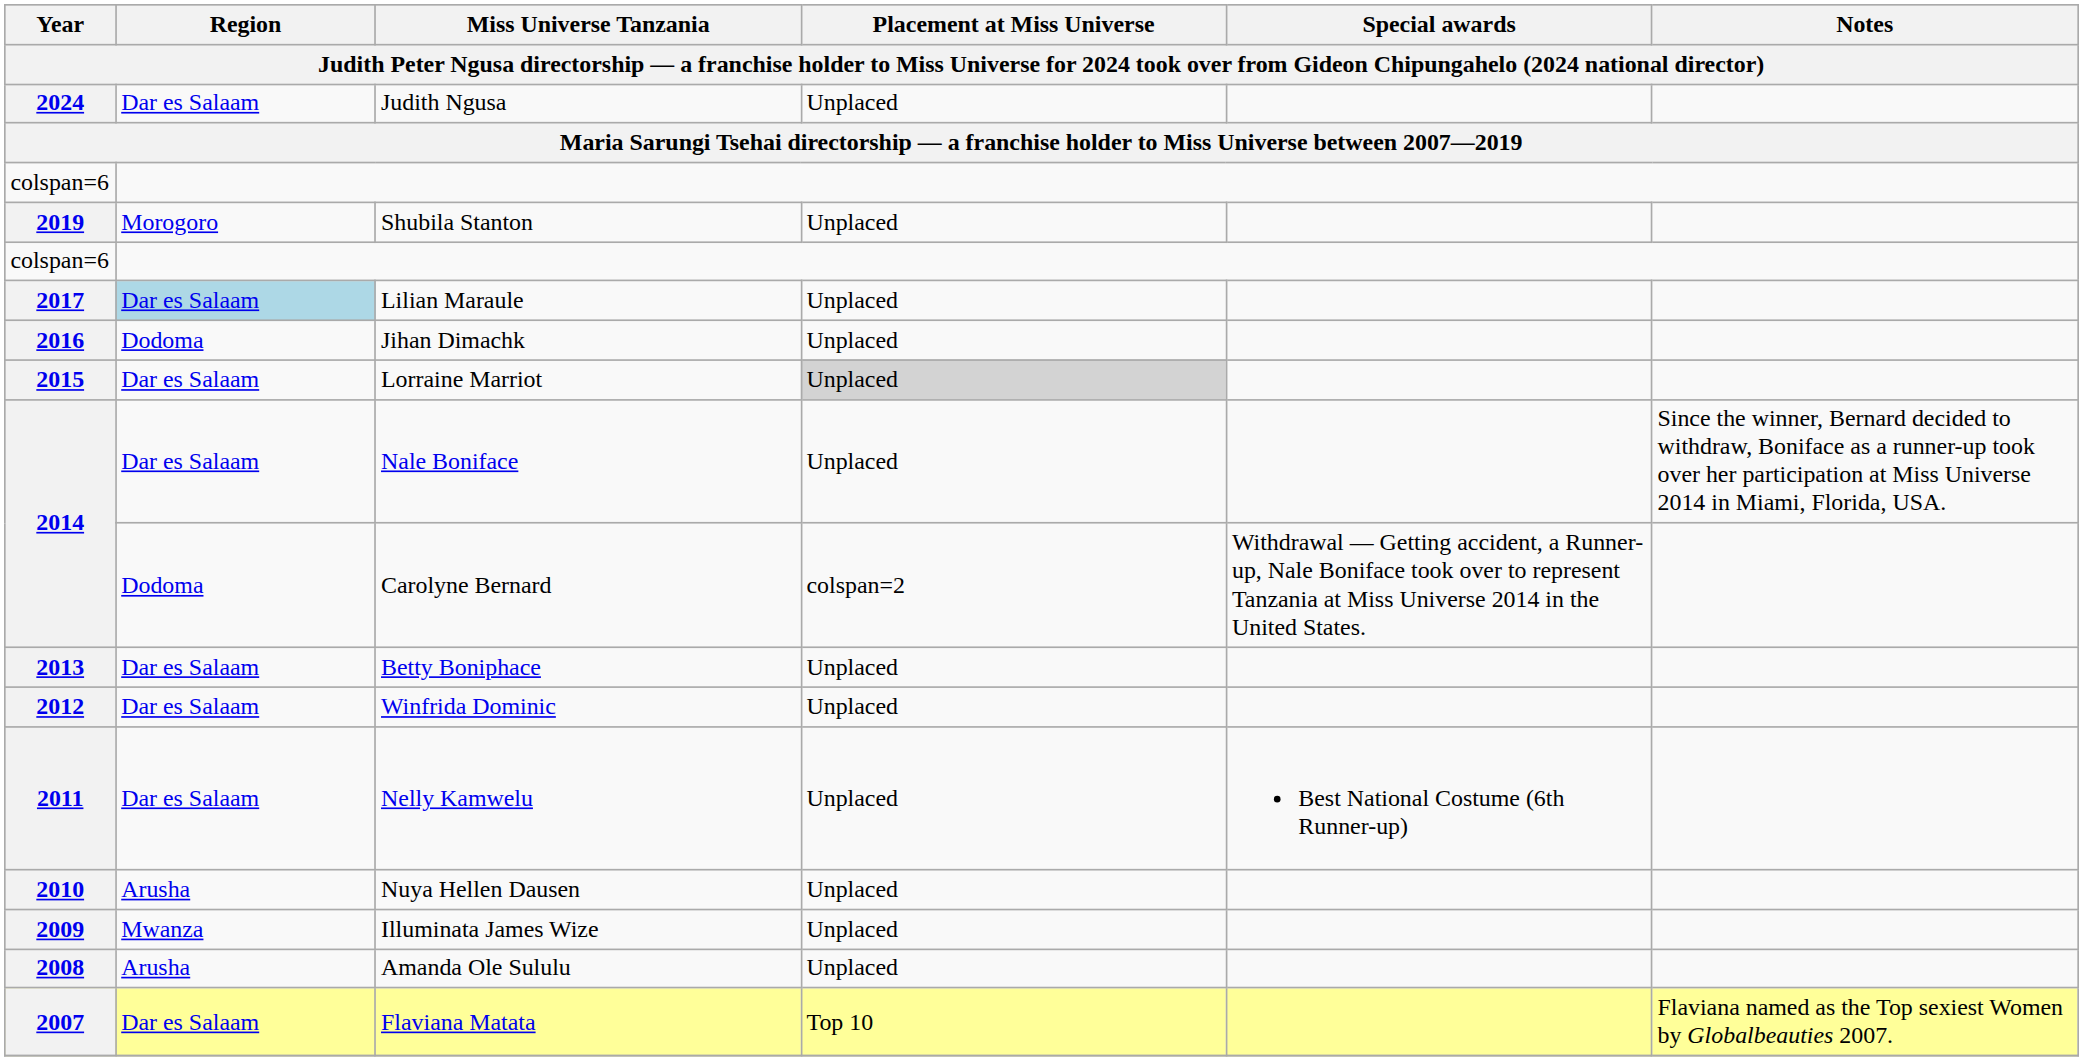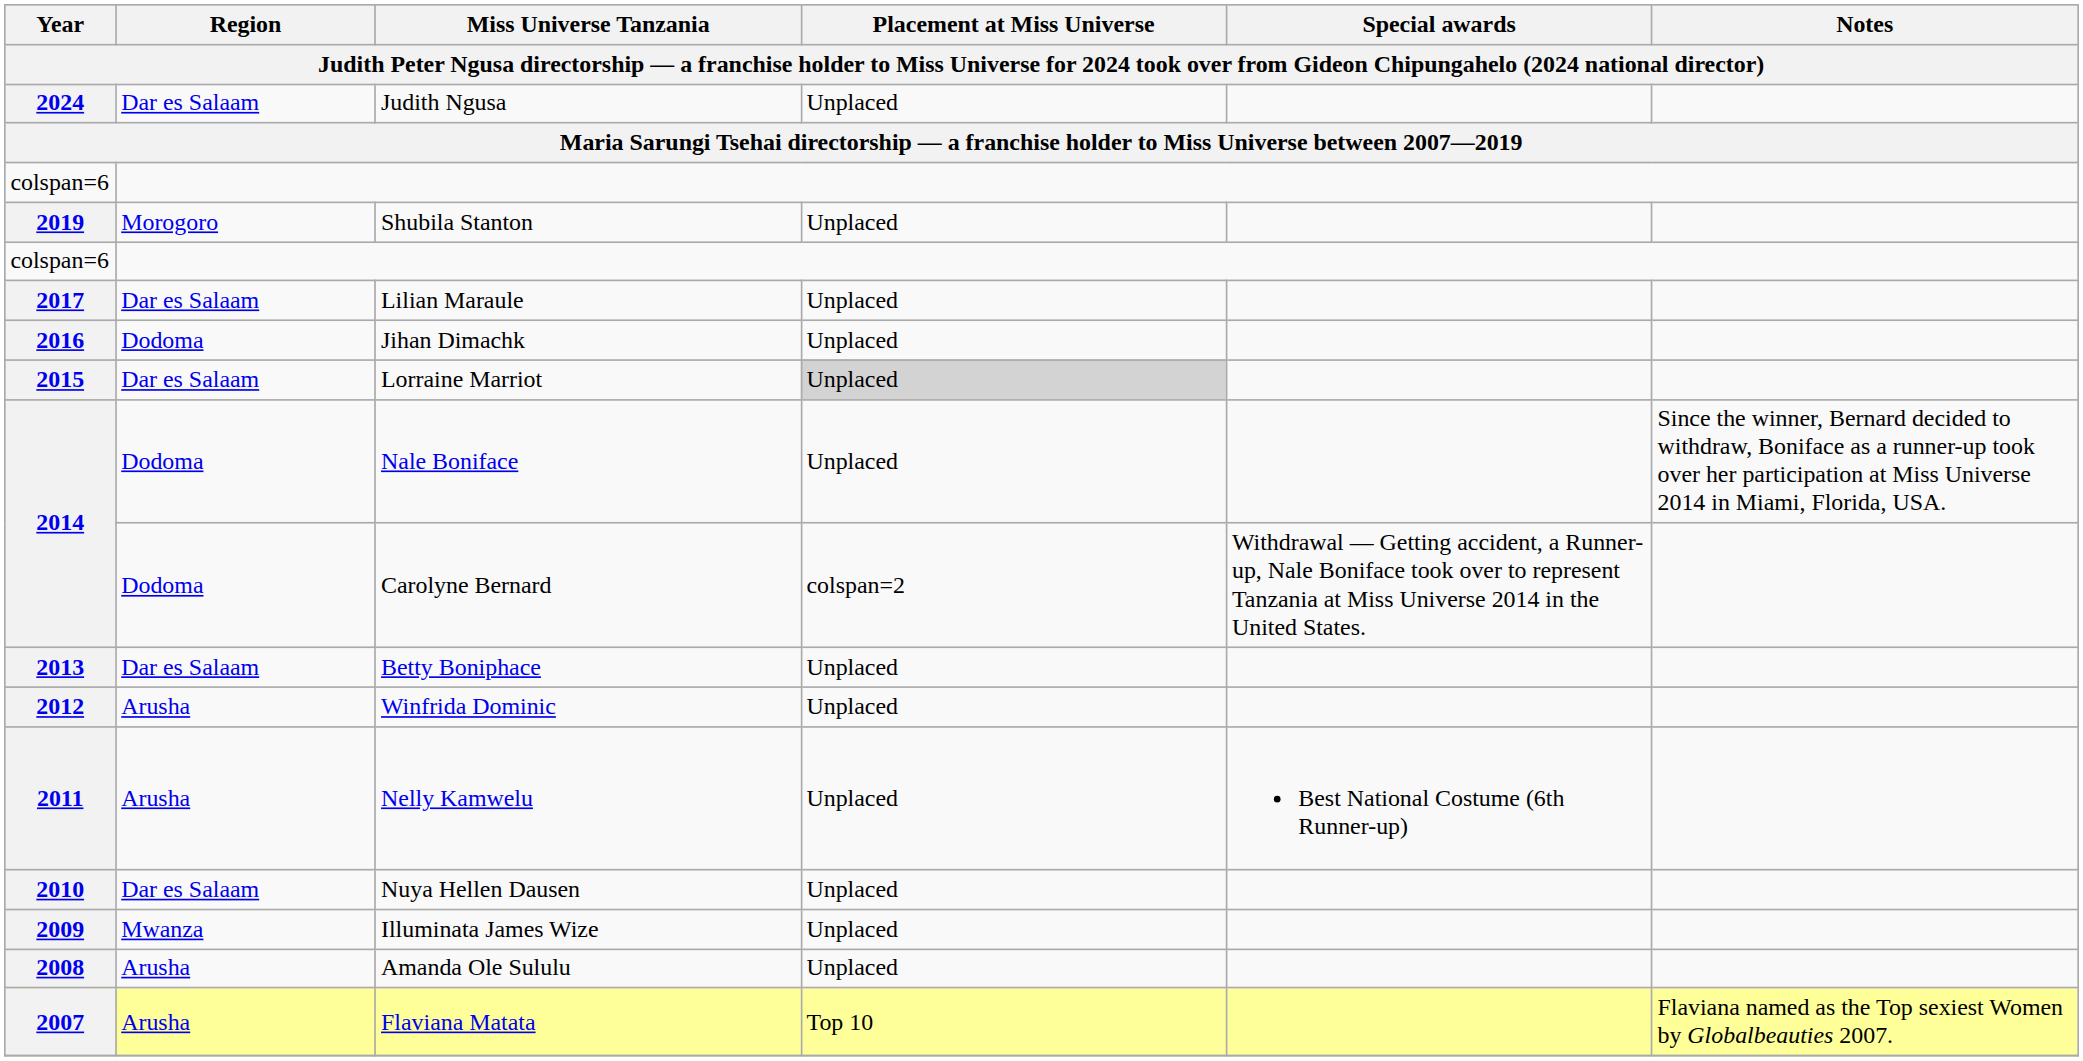(190, 300) lightblue background -> (190, 300) no background
(190, 461) Dar es Salaam -> (162, 461) Dodoma
(190, 706) Dar es Salaam -> (156, 706) Arusha
(190, 797) Dar es Salaam -> (156, 797) Arusha
(156, 889) Arusha -> (190, 889) Dar es Salaam
(190, 1021) Dar es Salaam -> (156, 1021) Arusha
